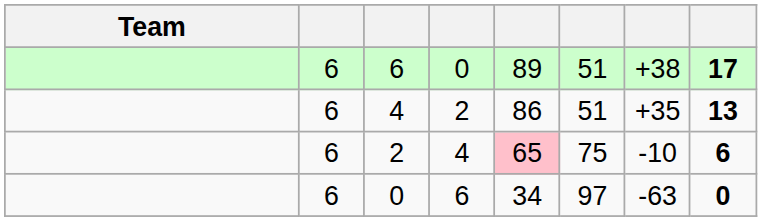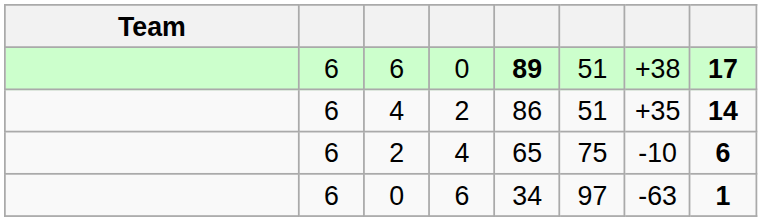(527, 69) normal -> (527, 69) bold
(723, 111) 13 -> (723, 111) 14
(527, 153) pink background -> (527, 153) no background
(723, 196) 0 -> (723, 196) 1
